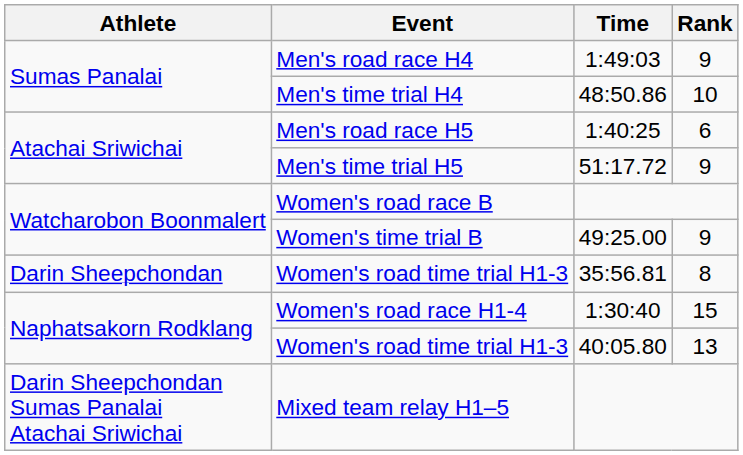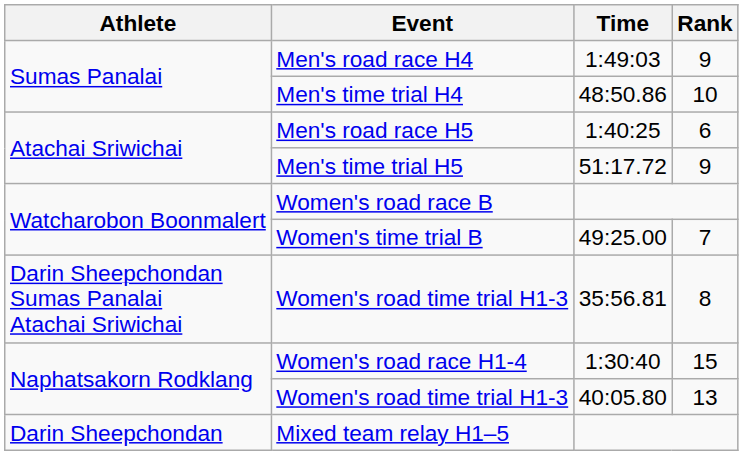(705, 238) 9 -> (705, 238) 7
(116, 274) Darin Sheepchondan -> (116, 299) Darin Sheepchondan Sumas Panalai Atachai Sriwichai
(116, 407) Darin Sheepchondan Sumas Panalai Atachai Sriwichai -> (116, 432) Darin Sheepchondan
